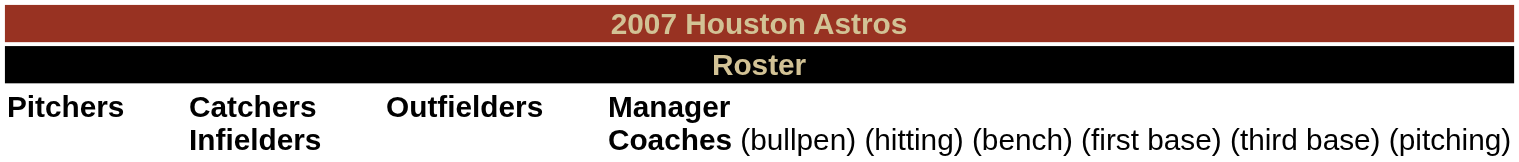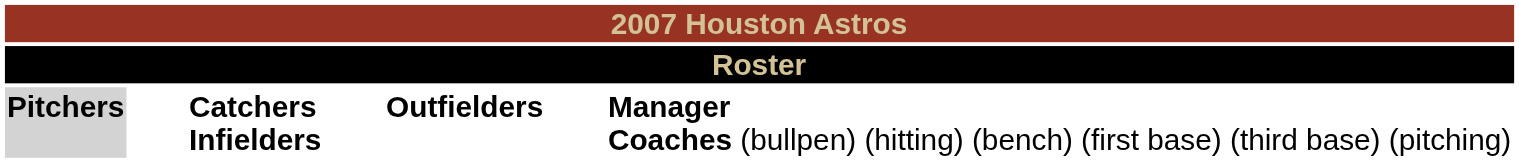(66, 106) no background -> (66, 106) lightgrey background
